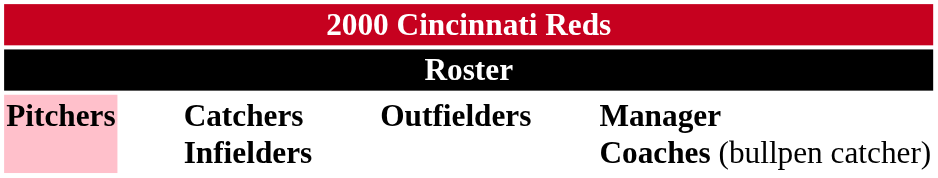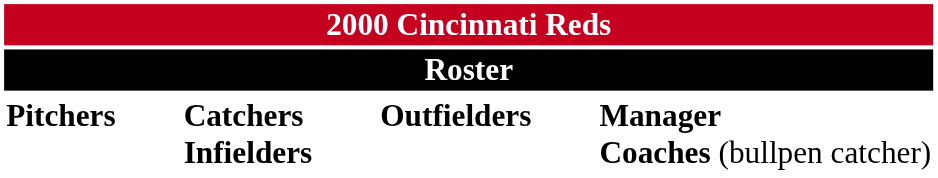(61, 114) pink background -> (61, 114) no background
